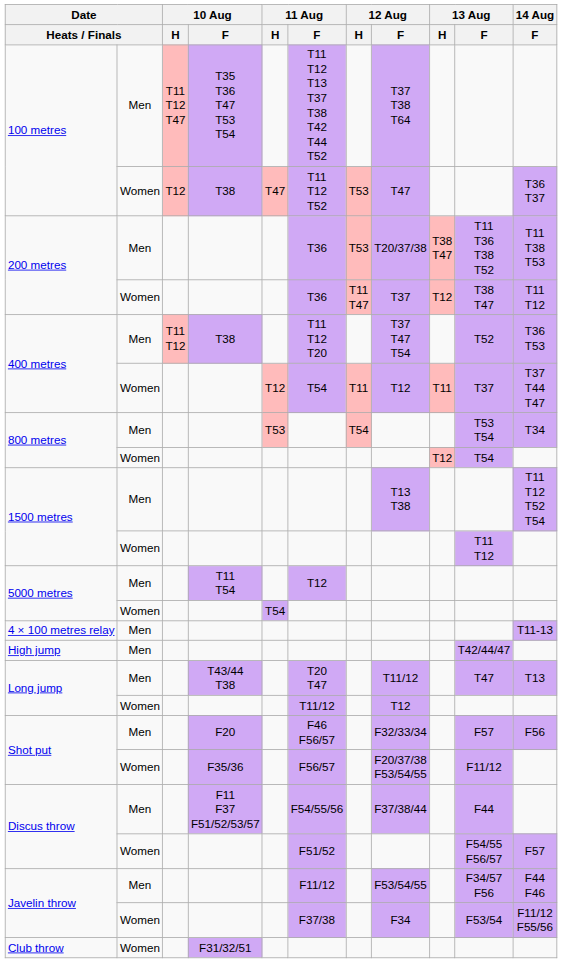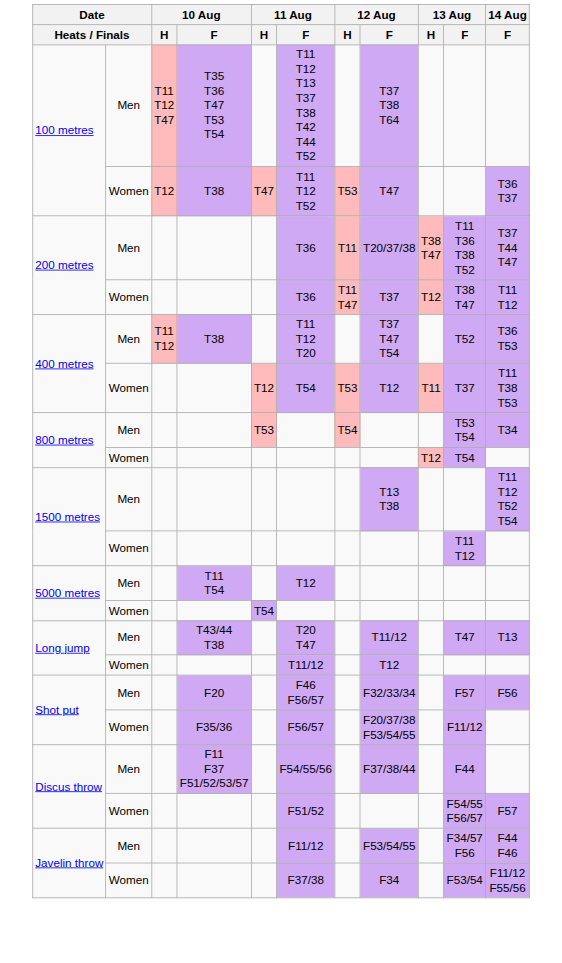(359, 248) T53 -> (347, 248) T11
(535, 248) T11 T38 T53 -> (508, 248) T37 T44 T47
(359, 388) T11 -> (348, 388) T53
(535, 388) T37 T44 T47 -> (508, 388) T11 T38 T53
- row: (61, 630)
- row: (34, 650)
- row: (36, 948)
